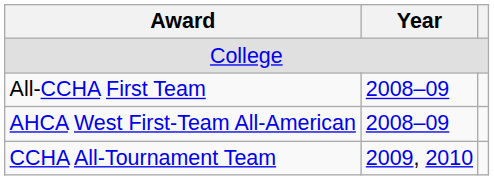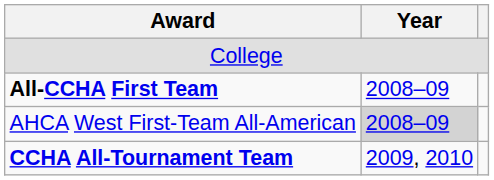(108, 89) normal -> (114, 89) bold
(408, 123) no background -> (408, 123) lightgrey background
(143, 157) normal -> (151, 157) bold
